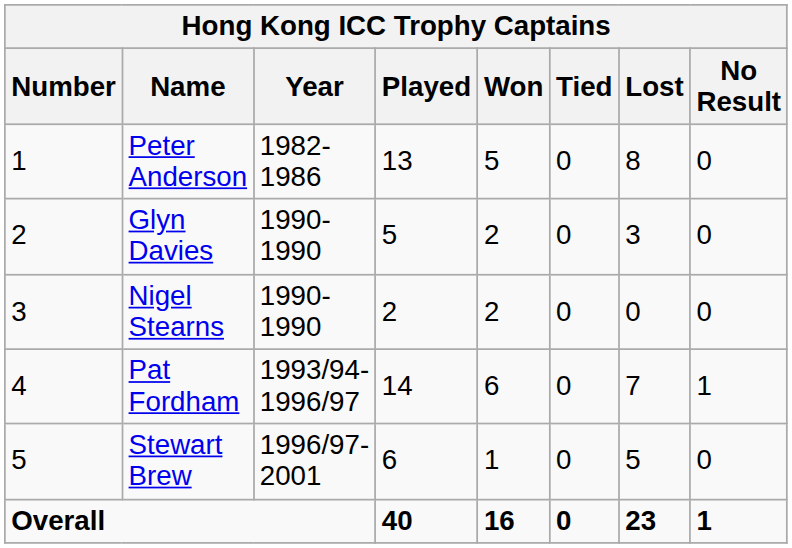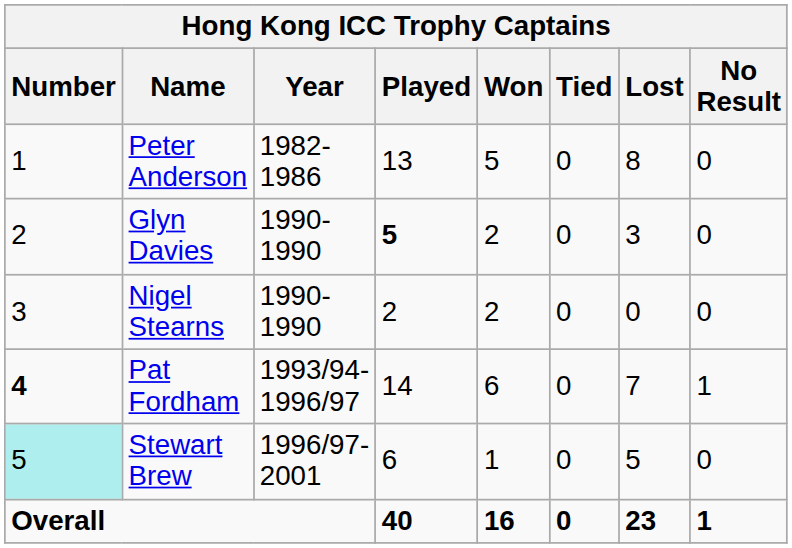(390, 235) normal -> (390, 235) bold
(19, 386) normal -> (19, 386) bold
(19, 461) no background -> (19, 461) paleturquoise background
